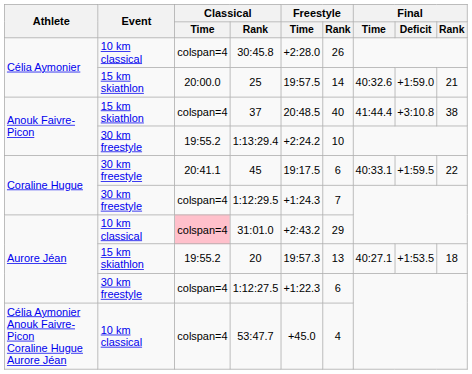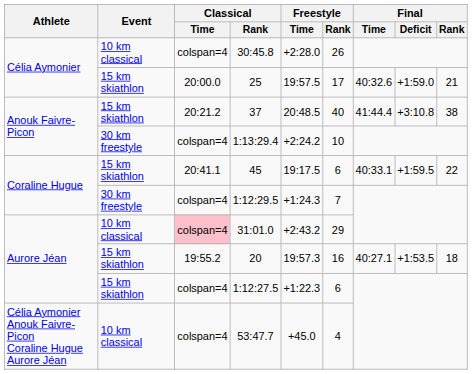(338, 83) 14 -> (338, 83) 17
(202, 112) colspan=4 -> (202, 112) 20:21.2
(202, 141) 19:55.2 -> (202, 141) colspan=4
(121, 171) 30 km freestyle -> (122, 171) 15 km skiathlon
(338, 259) 13 -> (338, 259) 16
(121, 289) 30 km freestyle -> (122, 289) 15 km skiathlon
